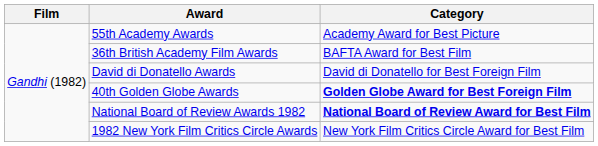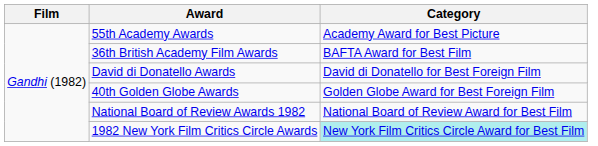(447, 92) bold -> (439, 92) normal
(457, 111) bold -> (448, 111) normal
(454, 131) no background -> (454, 131) paleturquoise background
